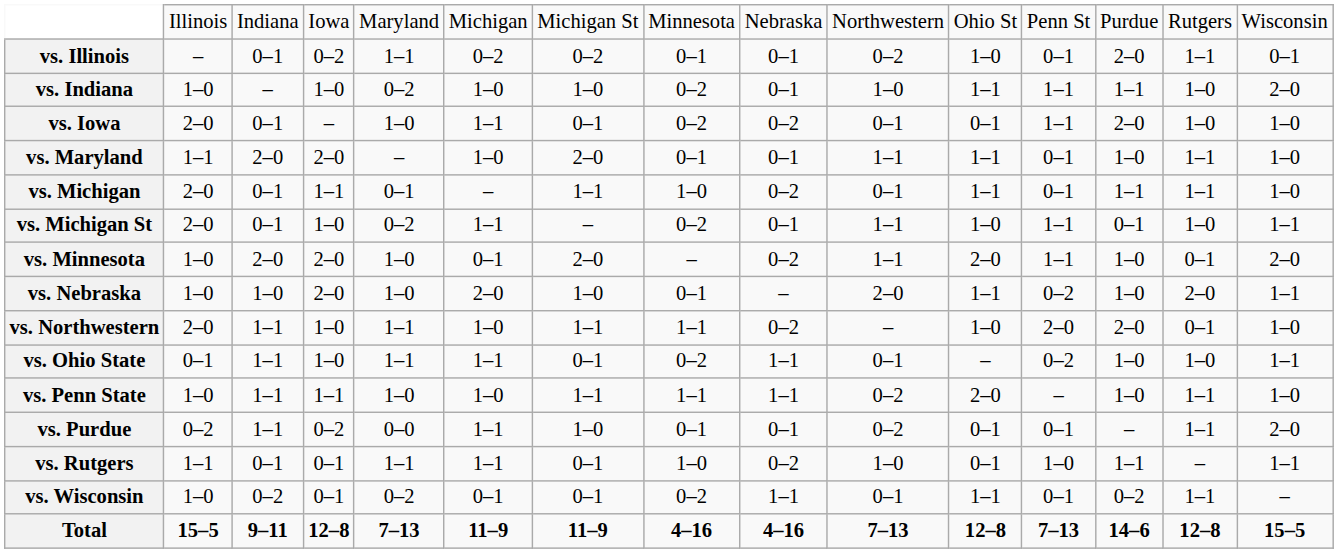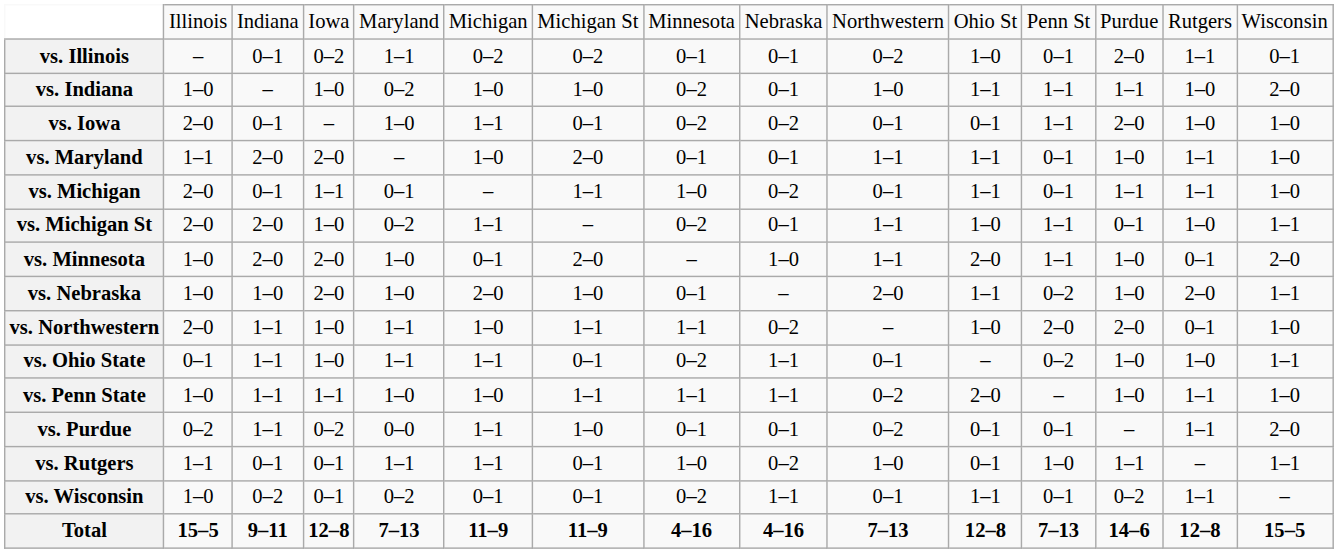(268, 225) 0–1 -> (268, 225) 2–0
(784, 259) 0–2 -> (784, 259) 1–0
